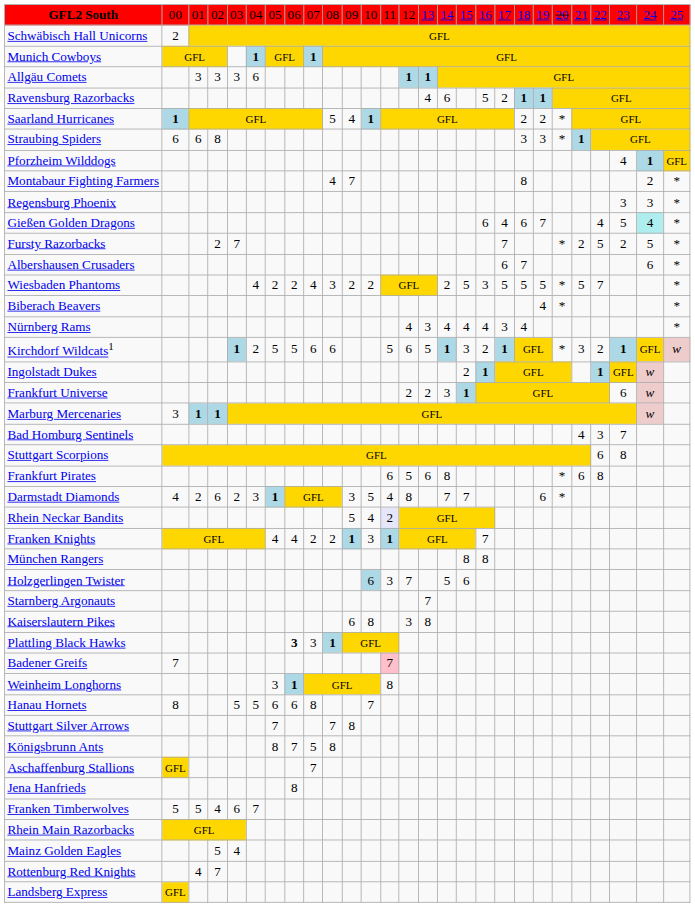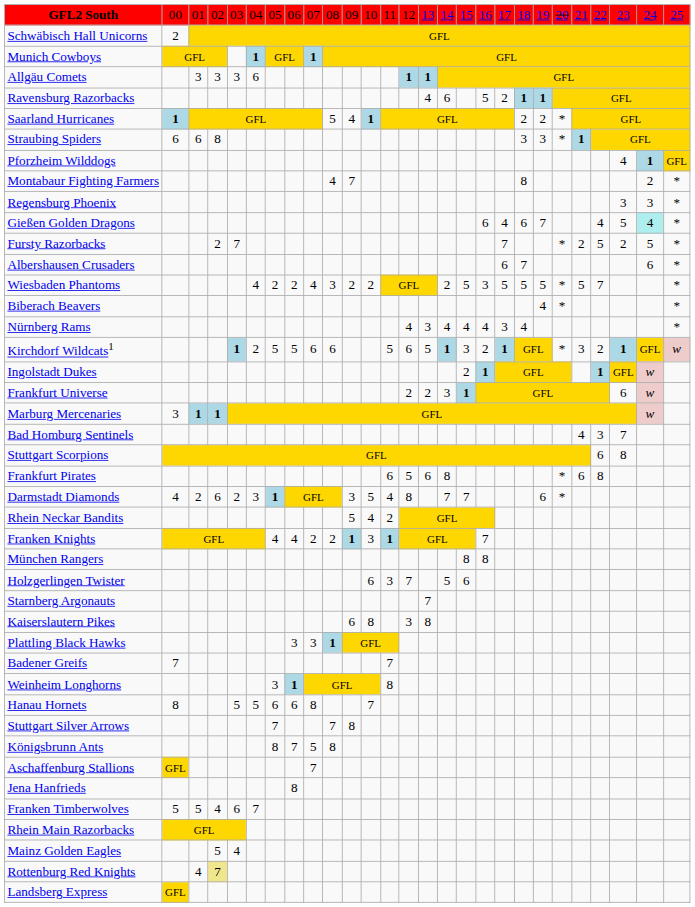(390, 517) lavender background -> (390, 517) no background
(371, 580) lightblue background -> (371, 580) no background
(294, 642) bold -> (294, 642) normal
(390, 663) pink background -> (390, 663) no background
(218, 871) no background -> (218, 871) khaki background
